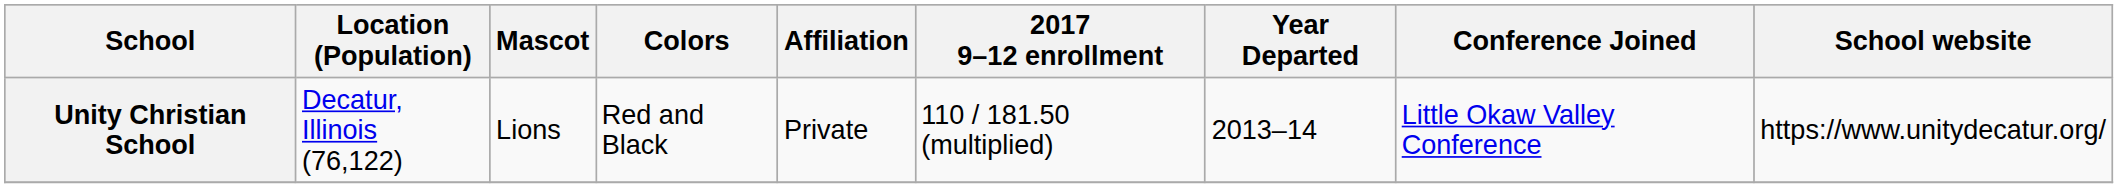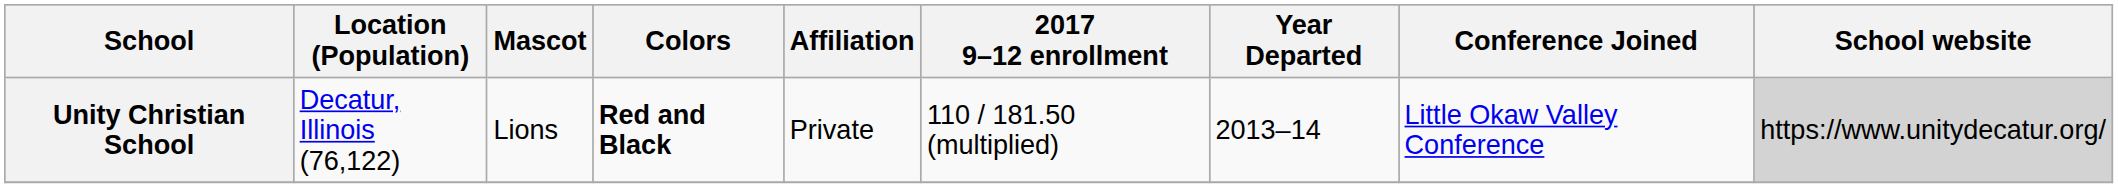(653, 129) normal -> (652, 129) bold
(1933, 129) no background -> (1933, 129) lightgrey background
